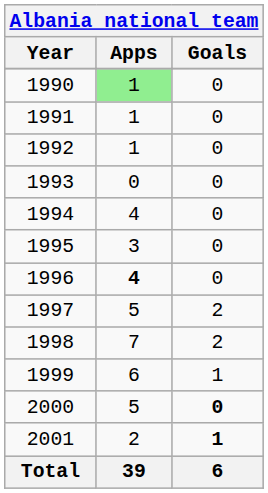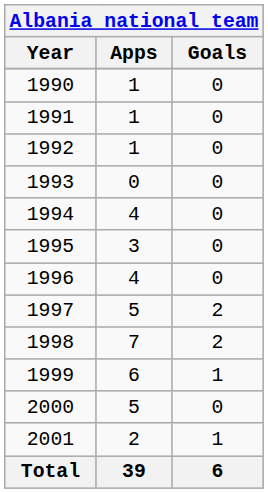(134, 85) lightgreen background -> (134, 85) no background
(134, 279) bold -> (134, 279) normal
(217, 407) bold -> (217, 407) normal
(217, 440) bold -> (217, 440) normal
